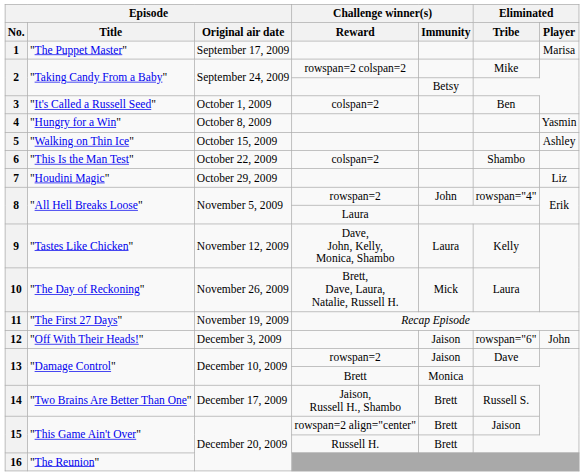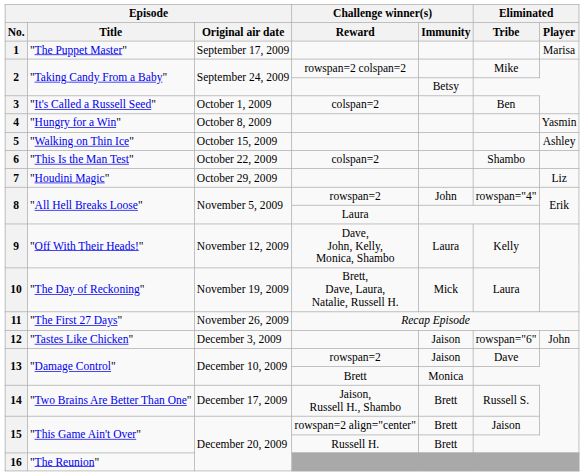(82, 245) "Tastes Like Chicken" -> (87, 245) "Off With Their Heads!"
(243, 290) November 26, 2009 -> (243, 290) November 19, 2009
(243, 321) November 19, 2009 -> (243, 321) November 26, 2009
(87, 339) "Off With Their Heads!" -> (82, 339) "Tastes Like Chicken"
